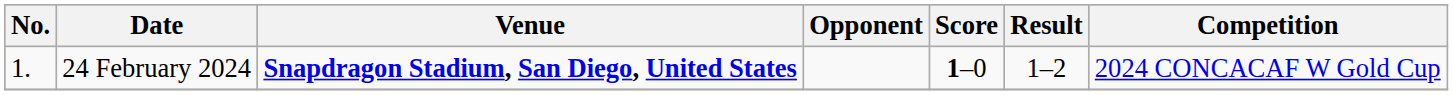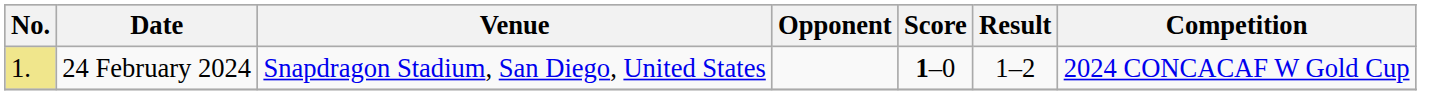(21, 67) no background -> (21, 67) khaki background
(530, 67) bold -> (515, 67) normal
